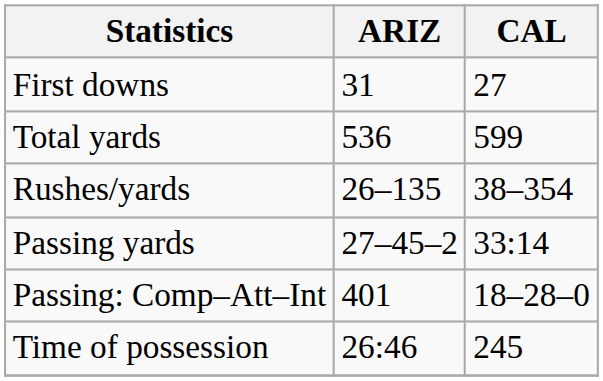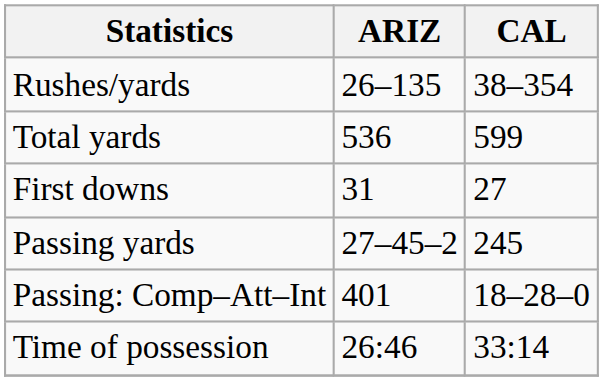rows swapped: (91, 83) <-> (101, 189)
(511, 242) 33:14 -> (498, 242) 245
(498, 347) 245 -> (511, 347) 33:14
